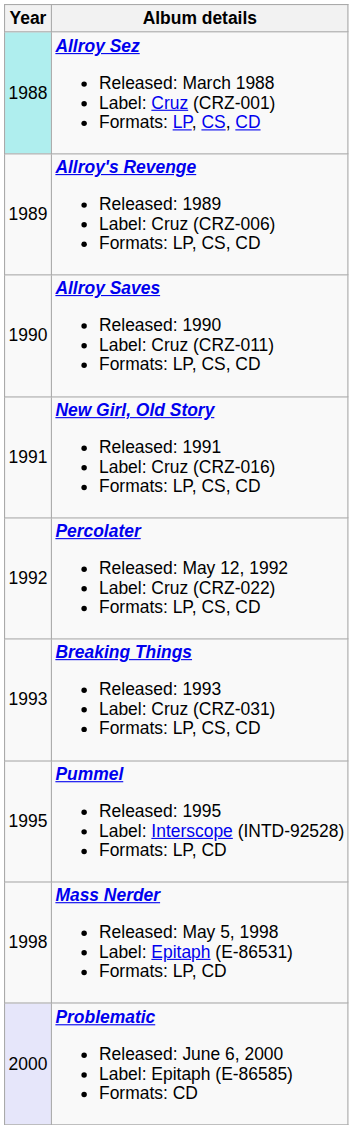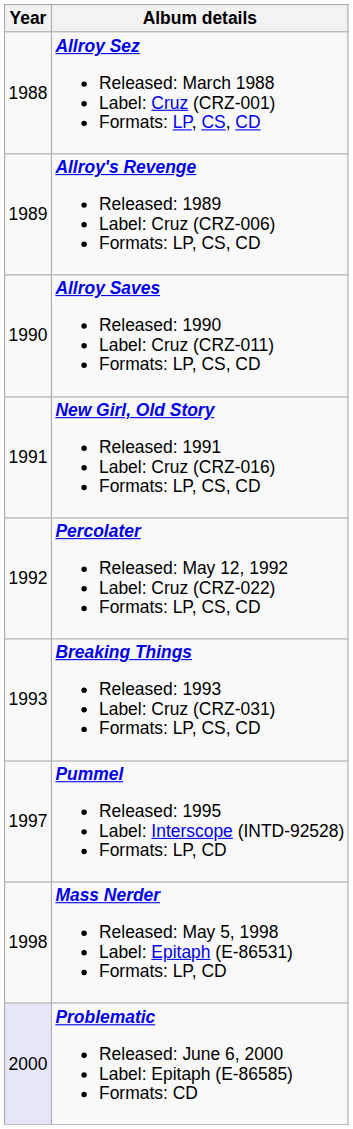(28, 92) paleturquoise background -> (28, 92) no background
(28, 821) 1995 -> (28, 821) 1997
